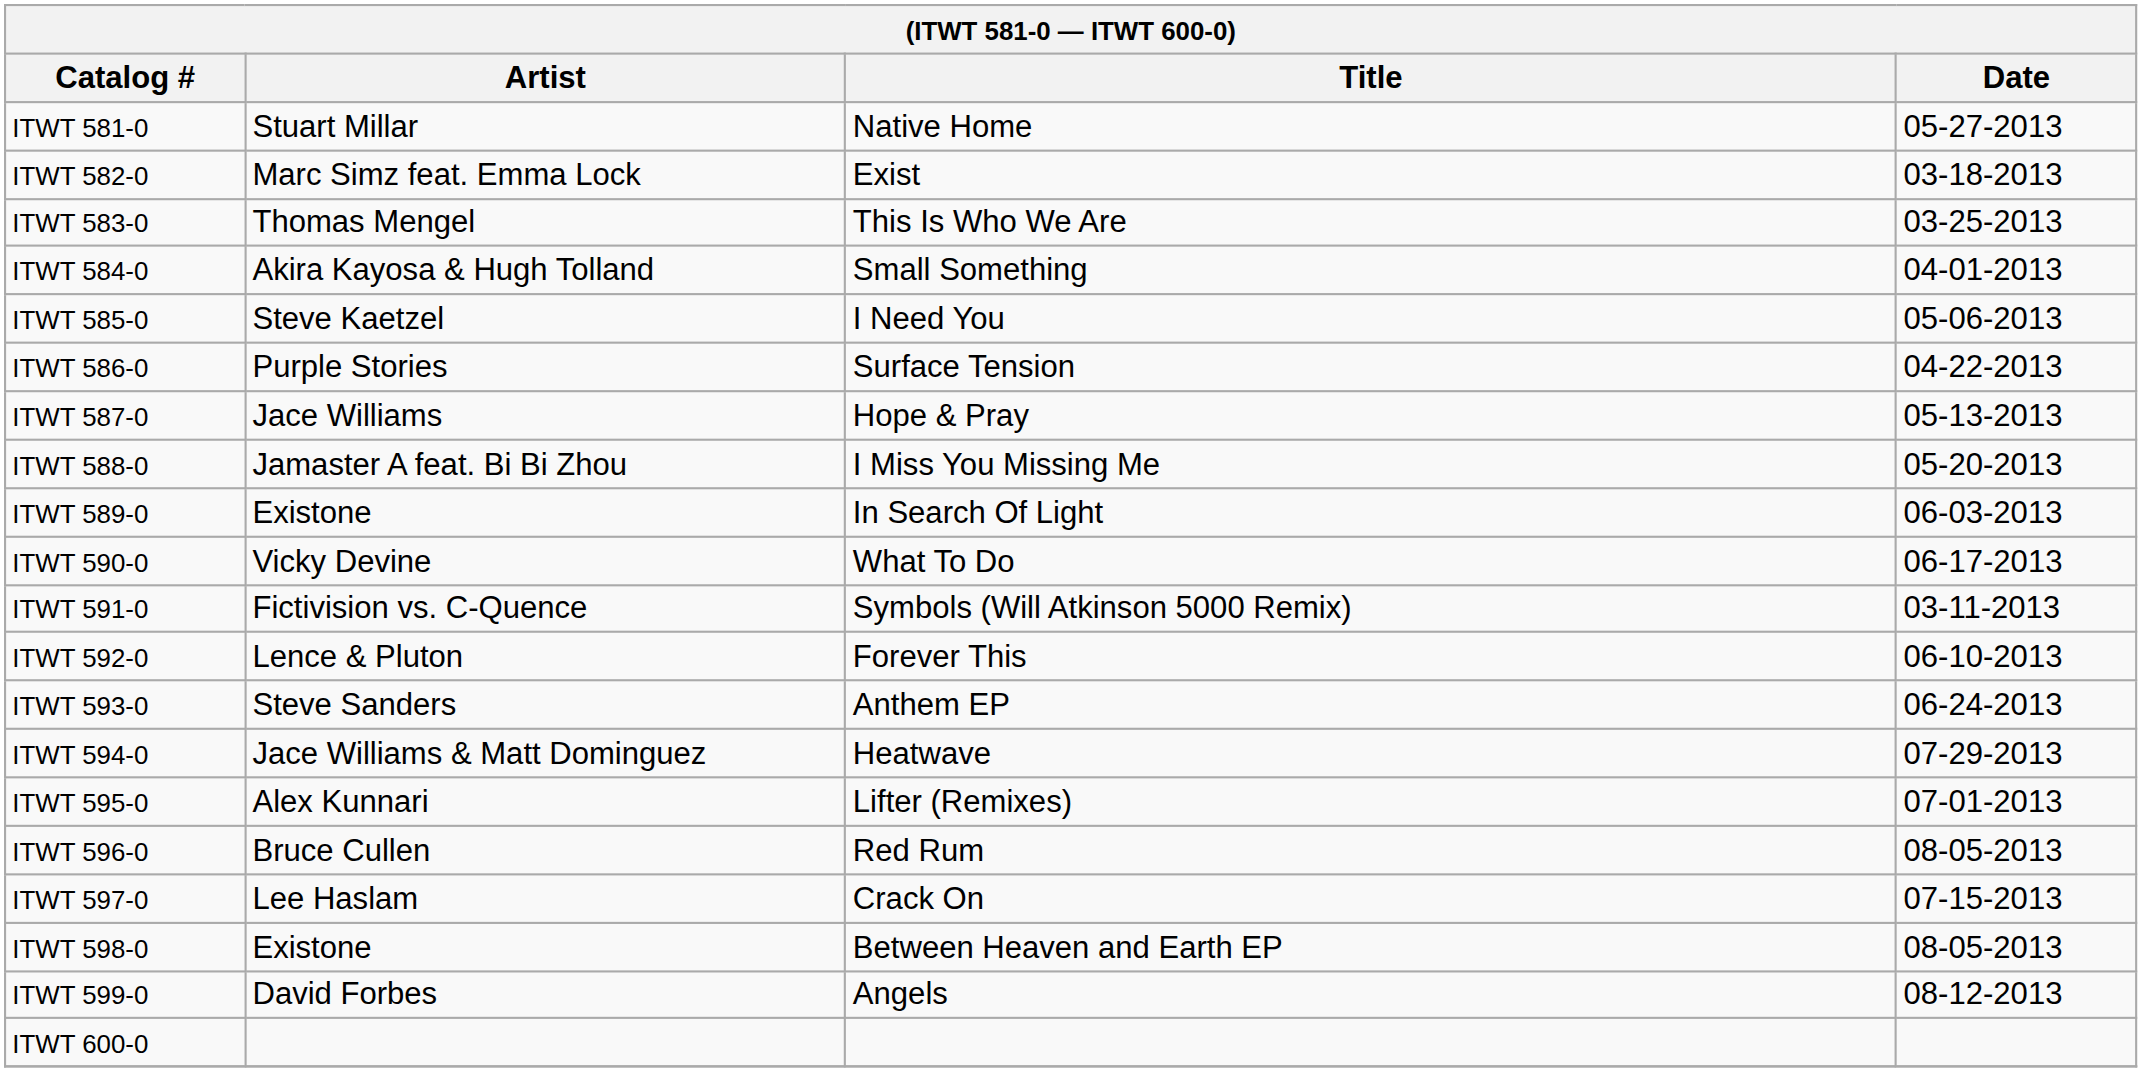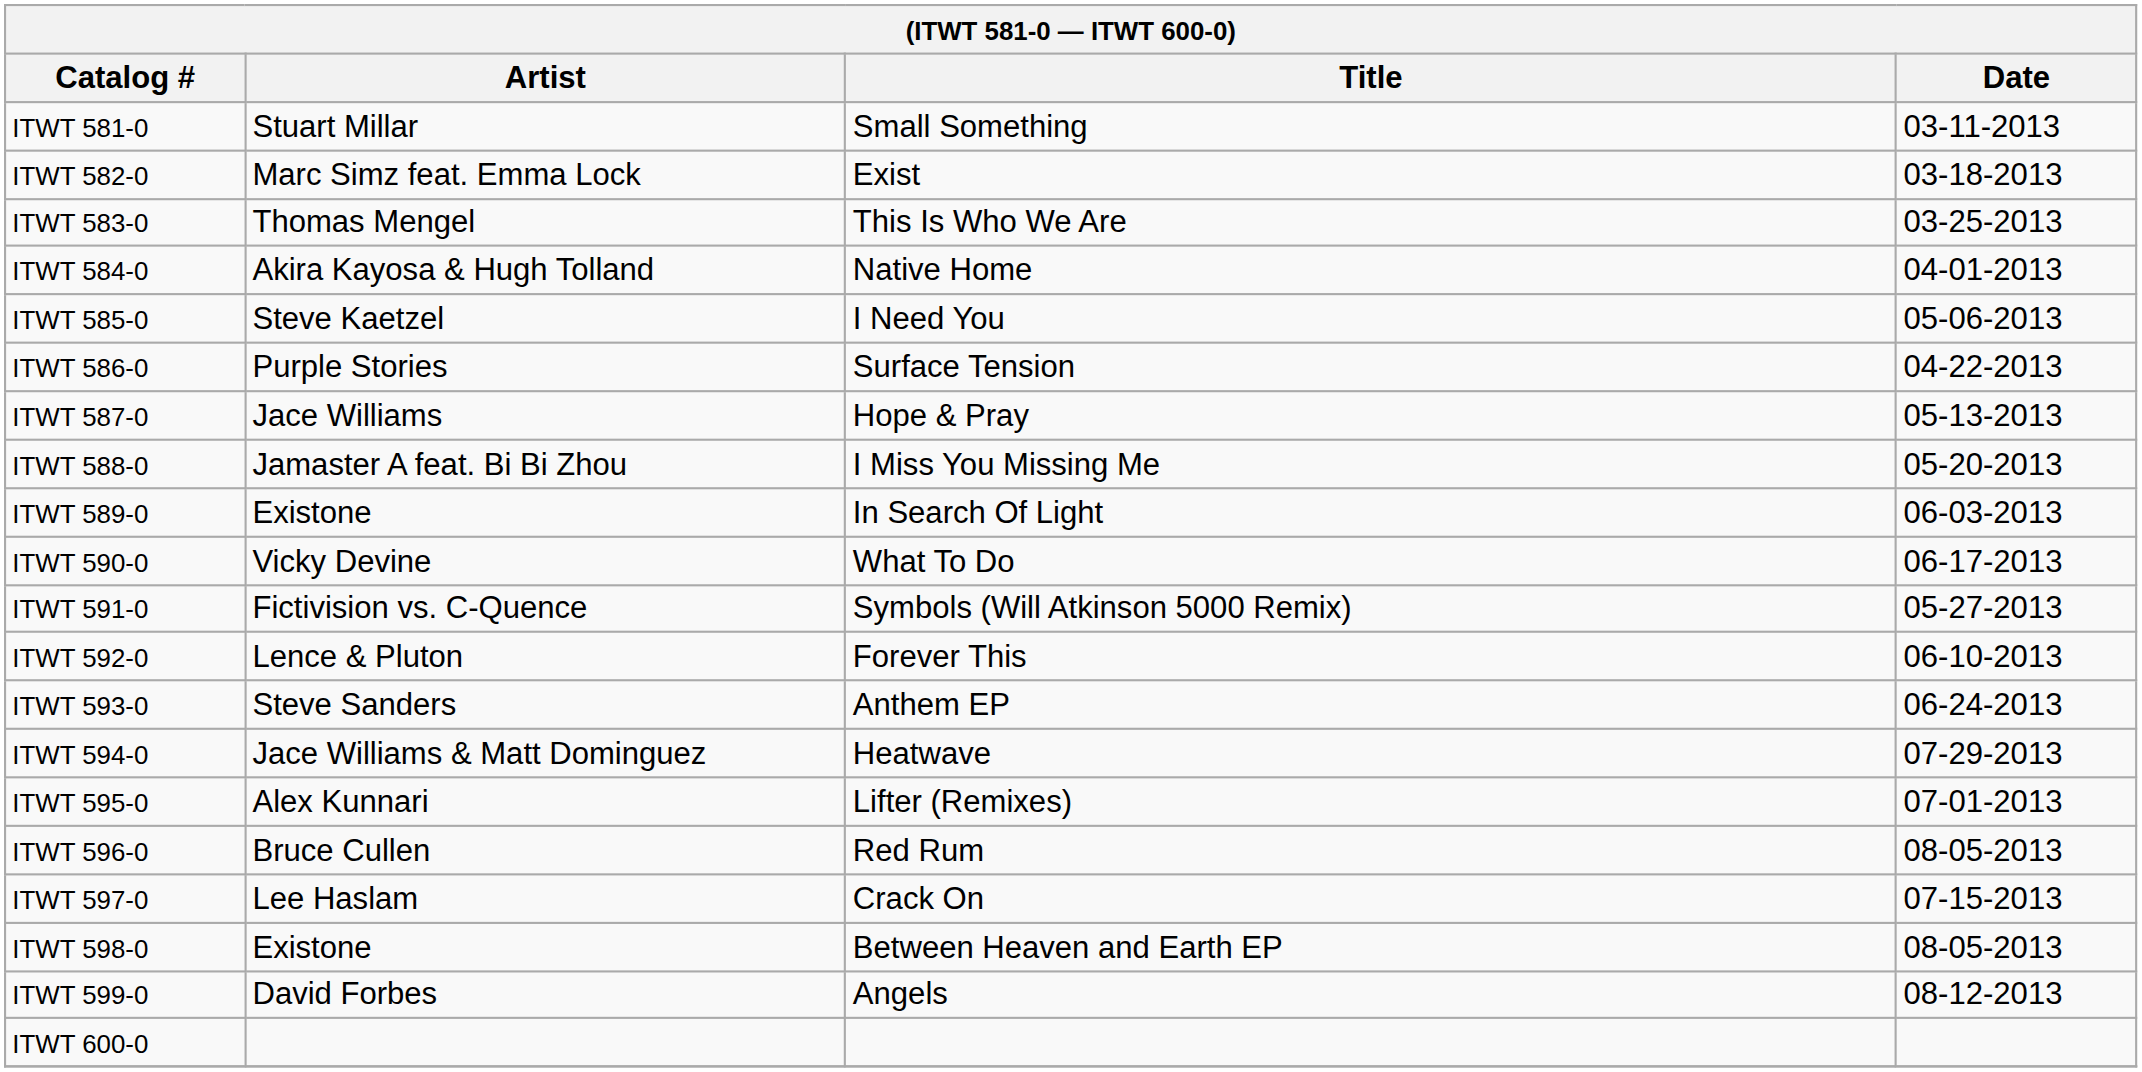(943, 125) Native Home -> (970, 125) Small Something
(1983, 125) 05-27-2013 -> (1982, 125) 03-11-2013
(970, 270) Small Something -> (943, 270) Native Home
(1982, 608) 03-11-2013 -> (1983, 608) 05-27-2013
